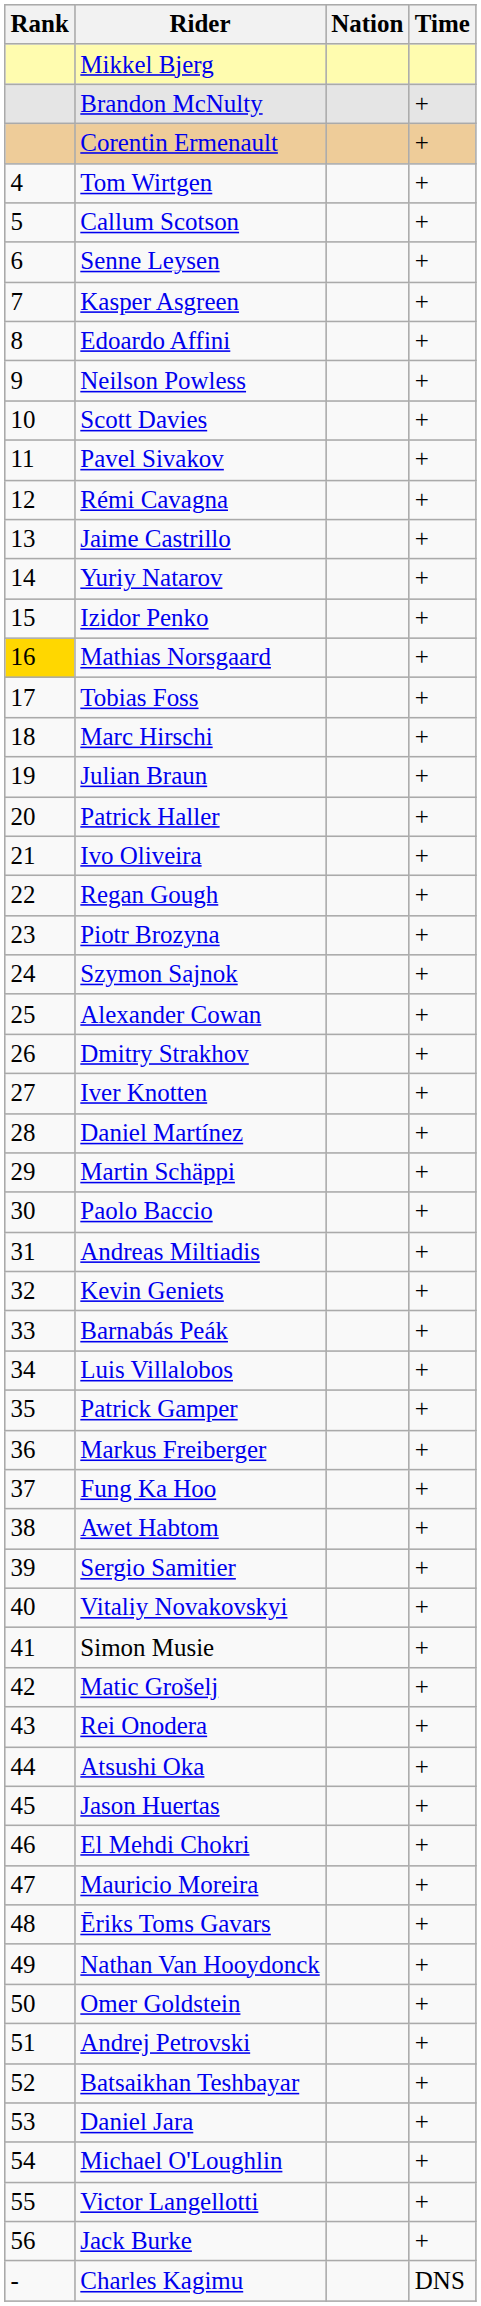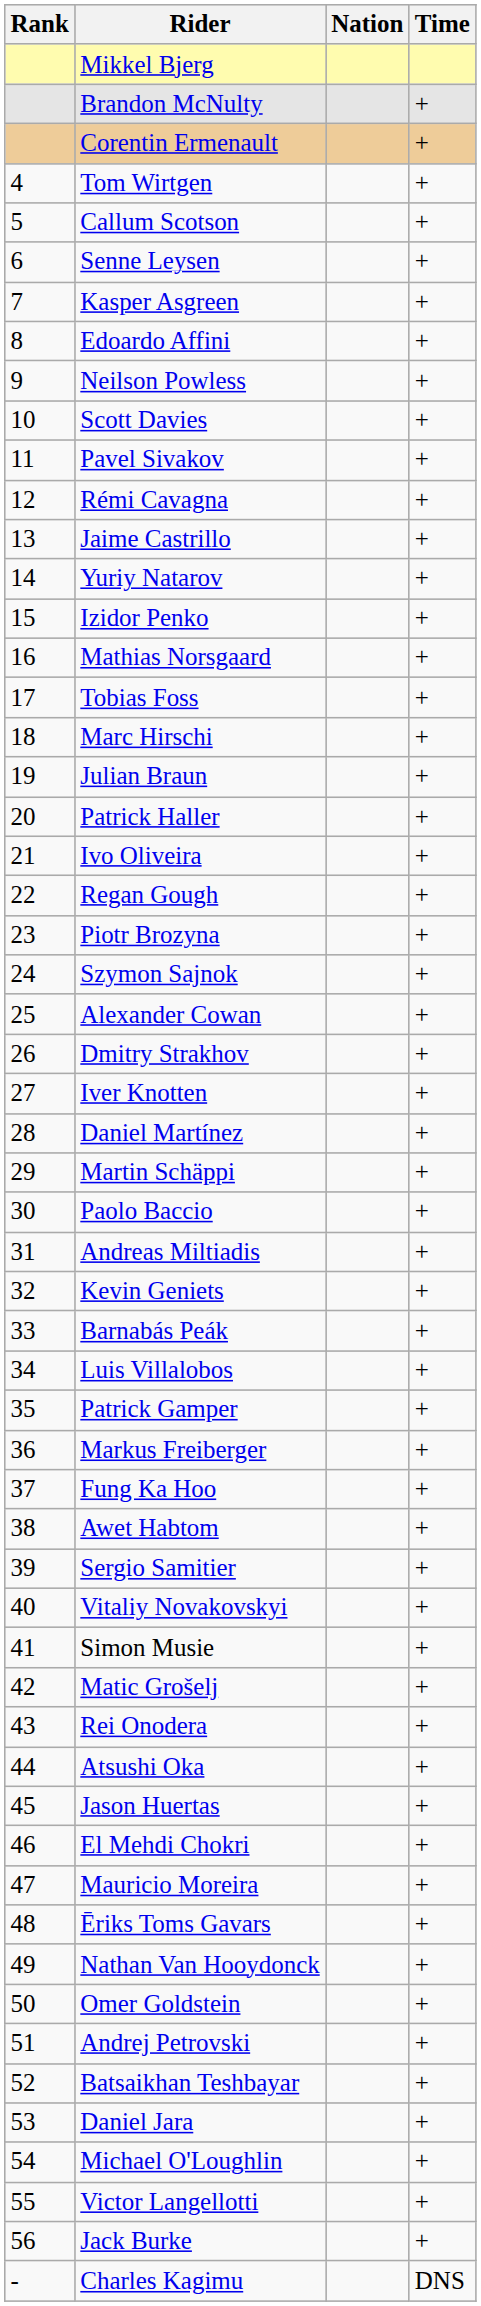(23, 657) gold background -> (23, 657) no background
